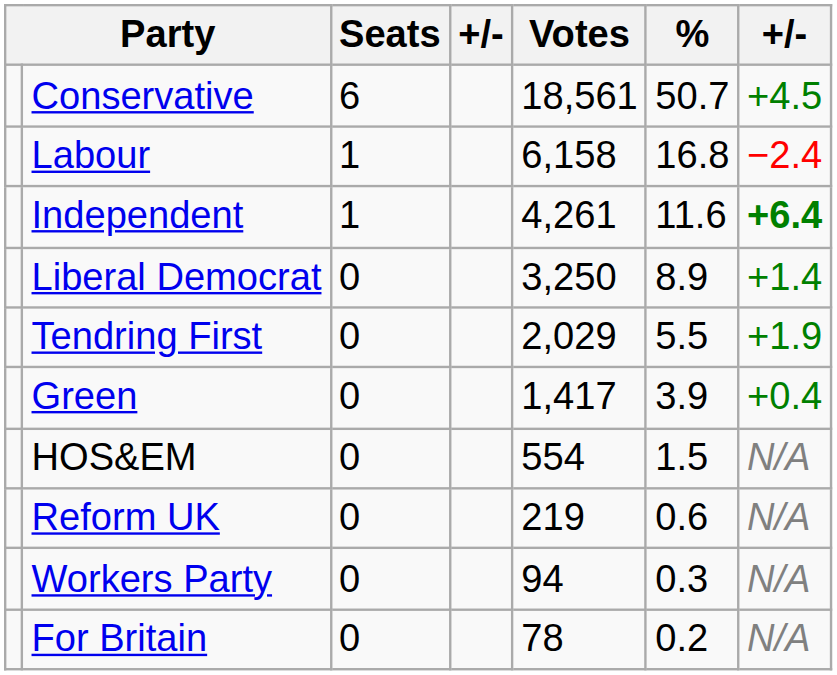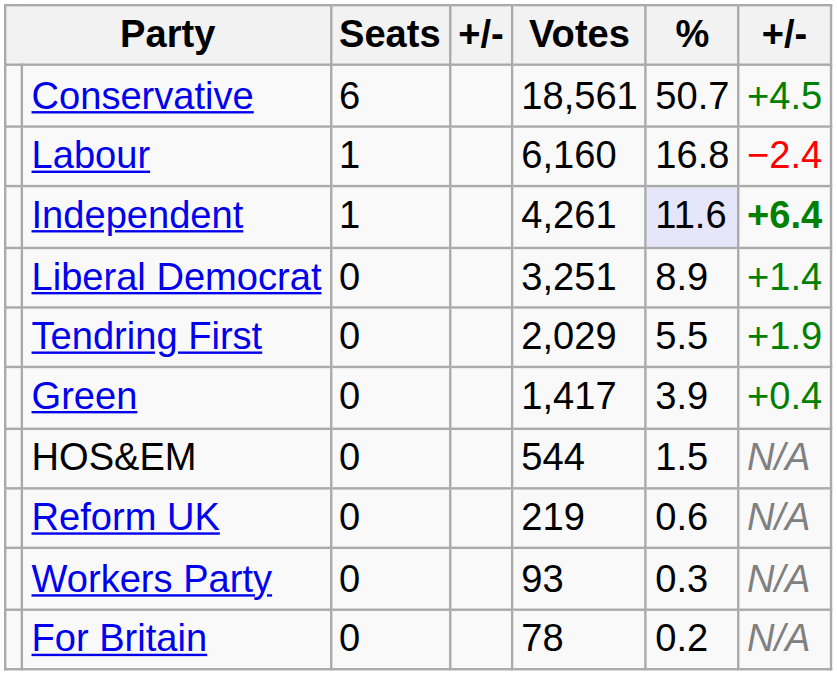(569, 155) 6,158 -> (569, 155) 6,160
(691, 215) no background -> (691, 215) lavender background
(569, 276) 3,250 -> (569, 276) 3,251
(553, 457) 554 -> (553, 457) 544
(542, 578) 94 -> (542, 578) 93
